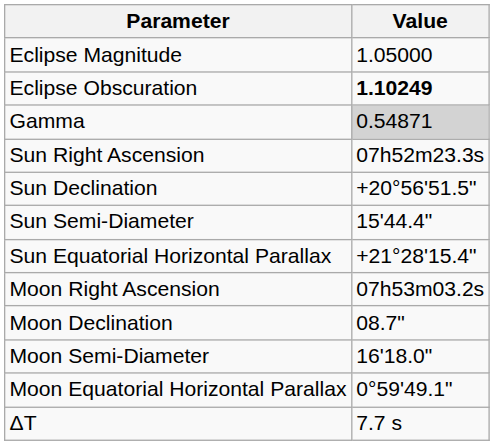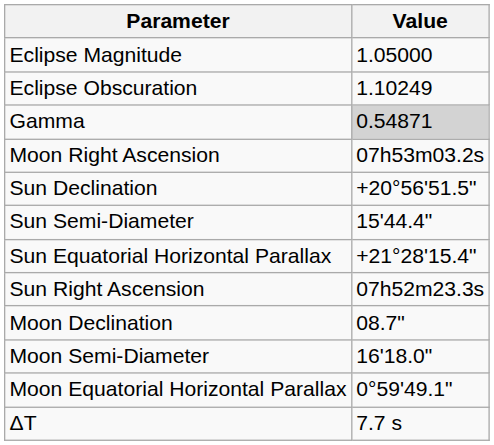(394, 88) bold -> (394, 88) normal
rows swapped: (107, 155) <-> (115, 289)
